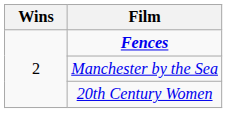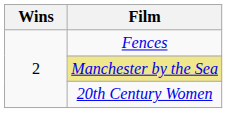(145, 42) bold -> (145, 42) normal
(145, 68) no background -> (145, 68) khaki background
